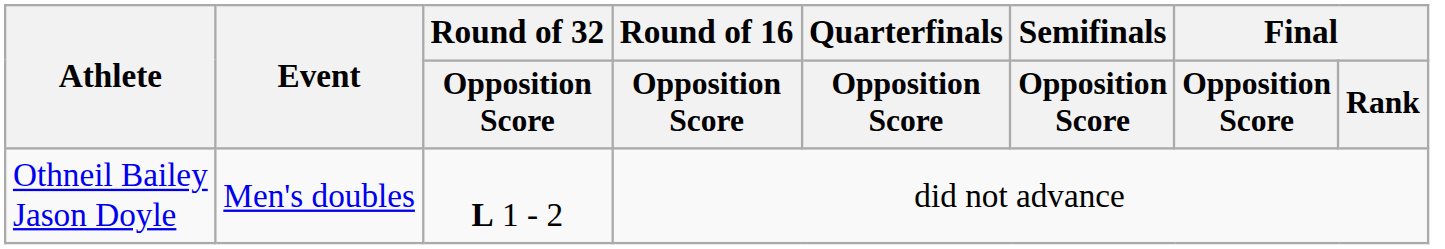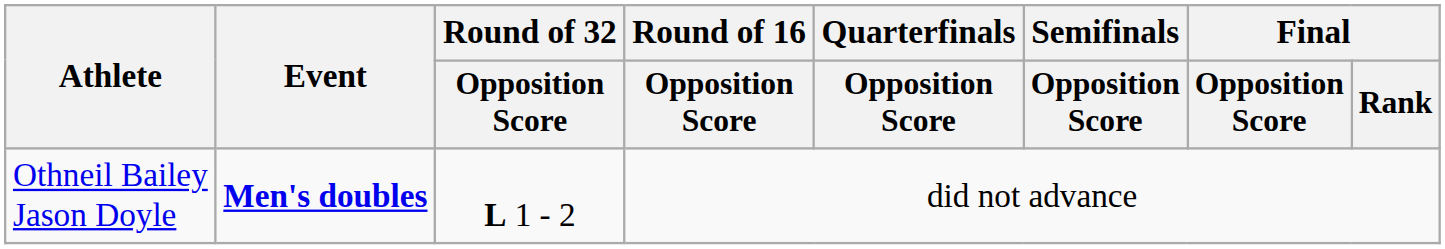(319, 195) normal -> (325, 195) bold
